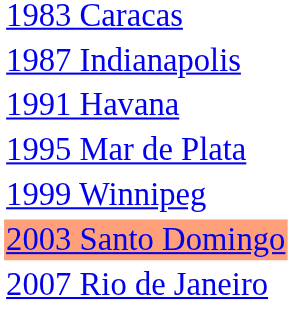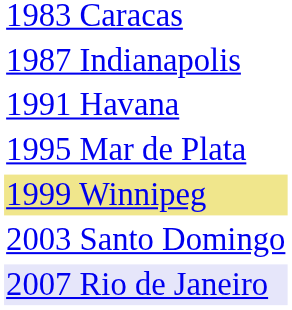(106, 194) no background -> (106, 194) khaki background
(146, 239) lightsalmon background -> (146, 239) no background
(137, 284) no background -> (137, 284) lavender background
